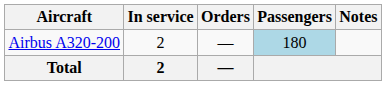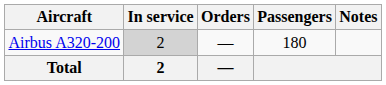(161, 42) no background -> (161, 42) lightgrey background
(295, 42) lightblue background -> (295, 42) no background
